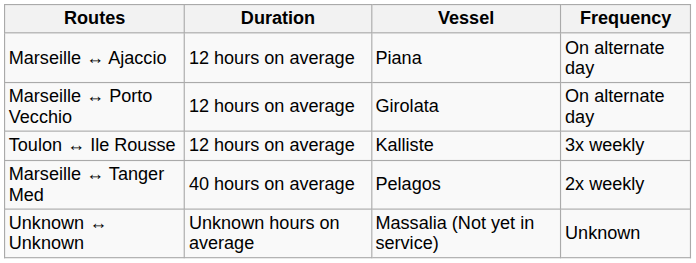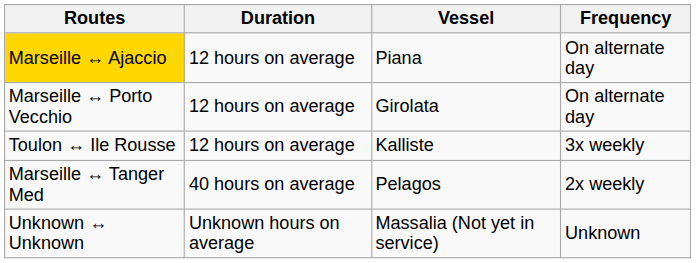(88, 57) no background -> (88, 57) gold background
